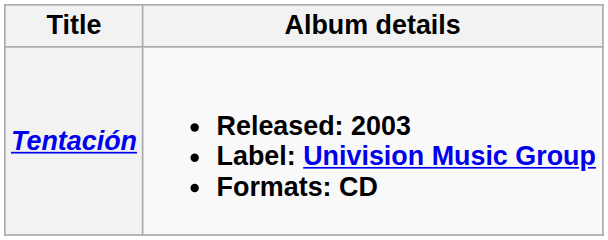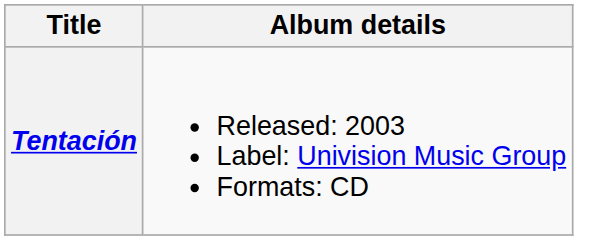(373, 156) bold -> (358, 156) normal
